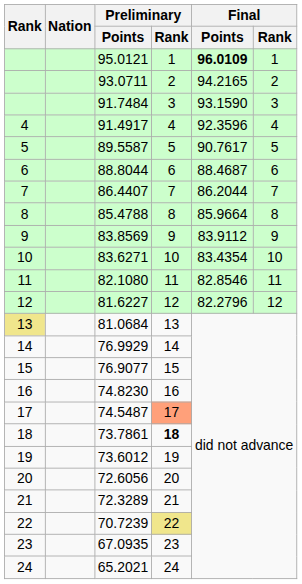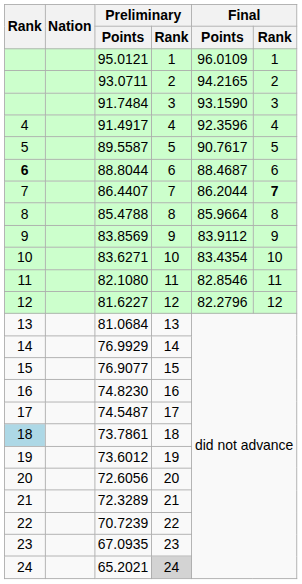(222, 59) bold -> (222, 59) normal
(25, 170) normal -> (25, 170) bold
(275, 192) normal -> (275, 192) bold
(25, 324) khaki background -> (25, 324) no background
(172, 412) lightsalmon background -> (172, 412) no background
(25, 434) no background -> (25, 434) lightblue background
(172, 434) bold -> (172, 434) normal
(172, 523) khaki background -> (172, 523) no background
(172, 567) no background -> (172, 567) lightgrey background
